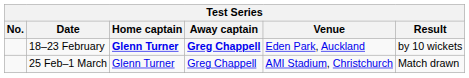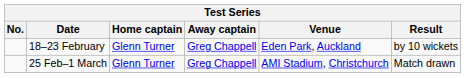(145, 47) bold -> (143, 47) normal
(224, 47) bold -> (222, 47) normal
